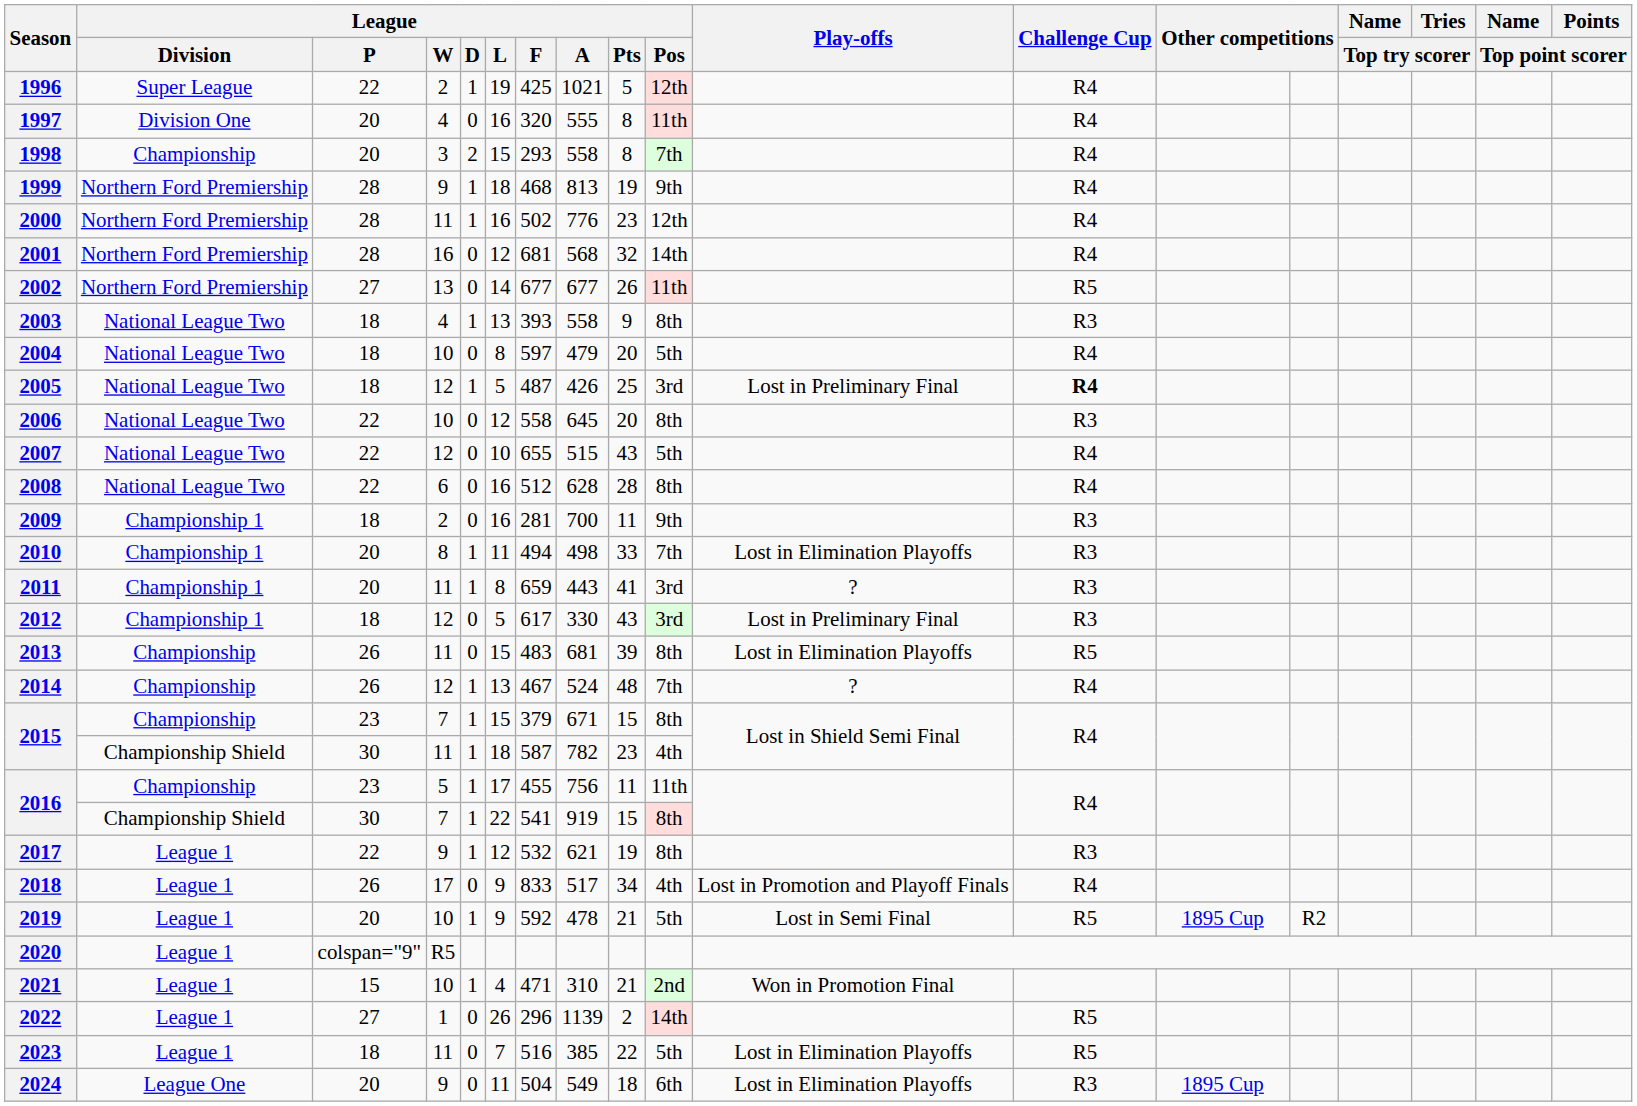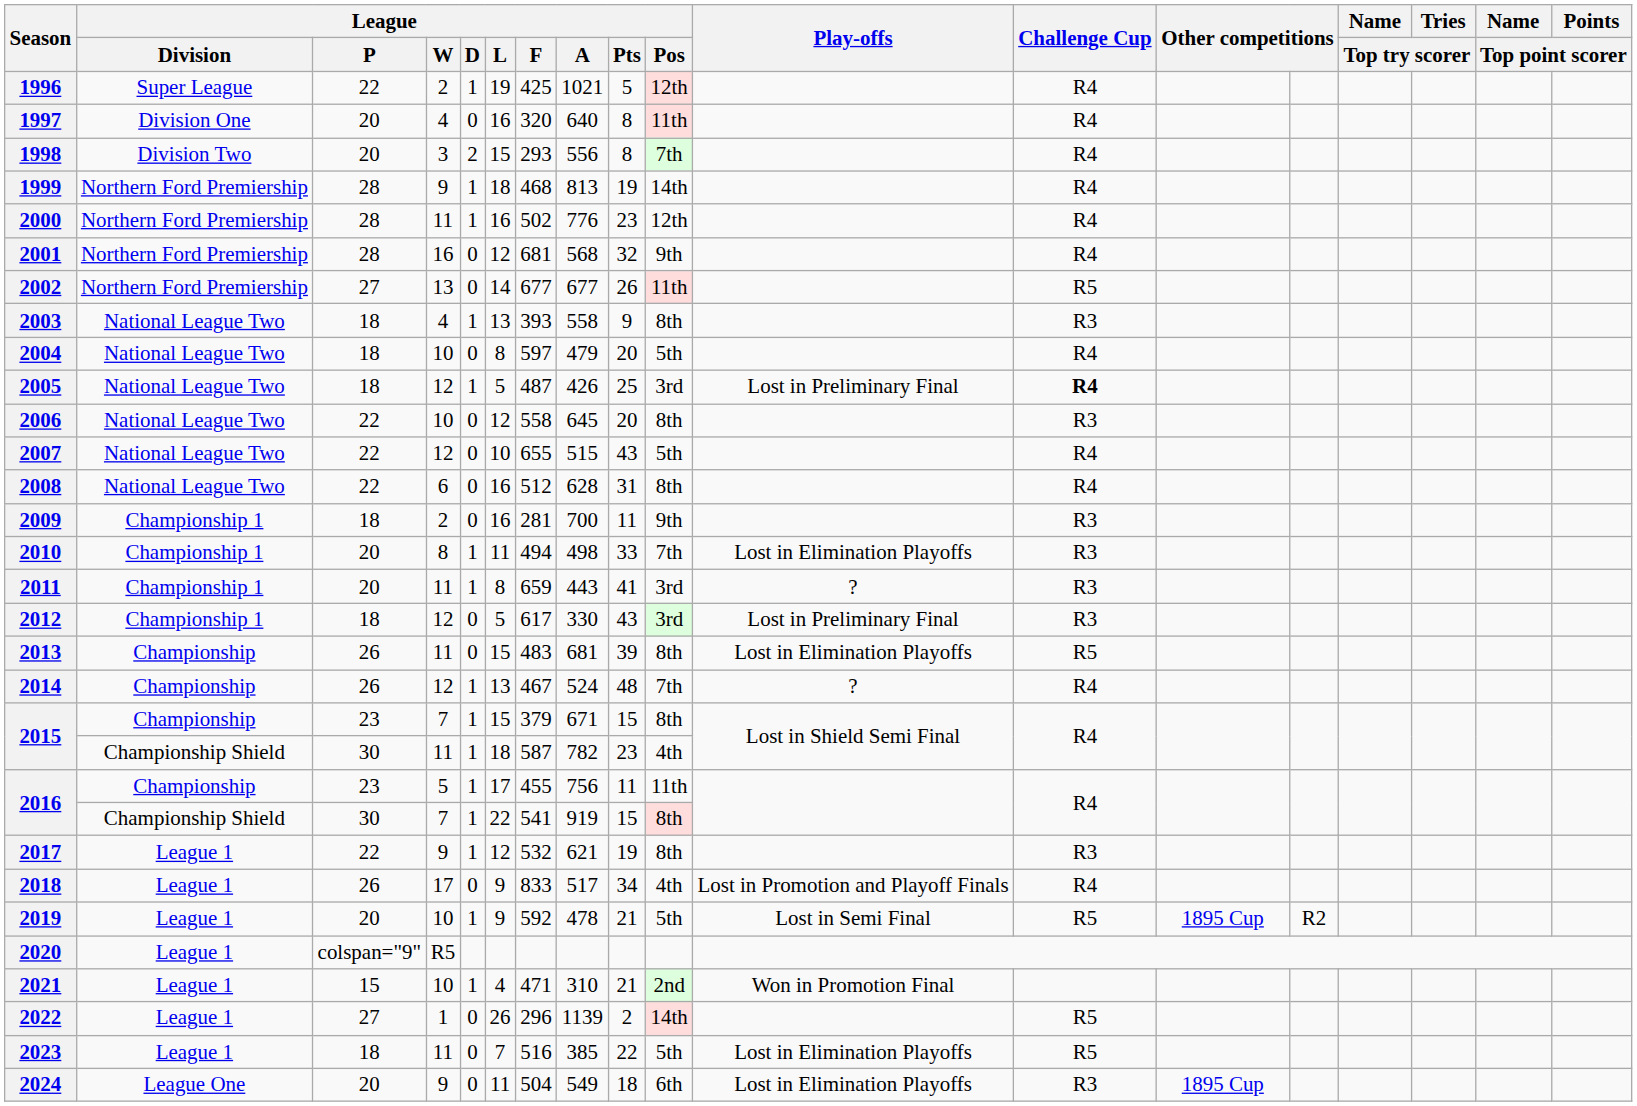(582, 120) 555 -> (582, 120) 640
(194, 154) Championship -> (194, 154) Division Two
(582, 154) 558 -> (582, 154) 556
(669, 187) 9th -> (669, 187) 14th
(669, 253) 14th -> (669, 253) 9th
(627, 486) 28 -> (627, 486) 31
